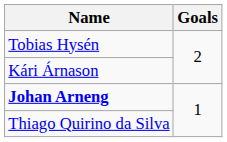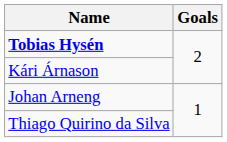(54, 44) normal -> (56, 44) bold
(59, 96) bold -> (54, 96) normal
